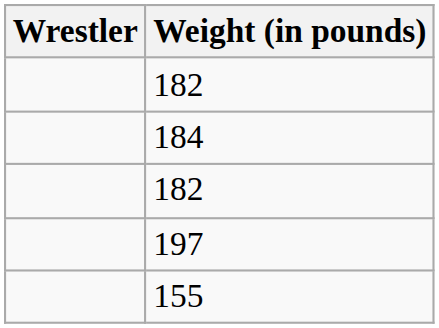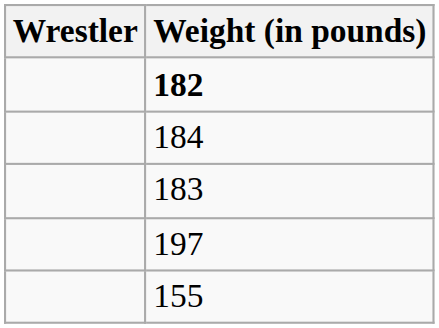(178, 84) normal -> (178, 84) bold
(178, 190) 182 -> (178, 190) 183
